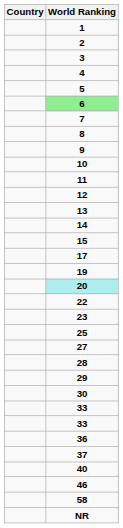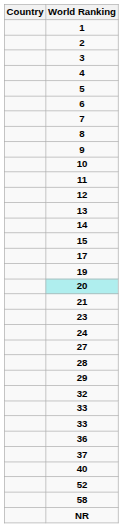(82, 104) lightgreen background -> (82, 104) no background
(82, 302) 22 -> (82, 302) 21
(82, 332) 25 -> (82, 332) 24
(82, 393) 30 -> (82, 393) 32
(82, 485) 46 -> (82, 485) 52
